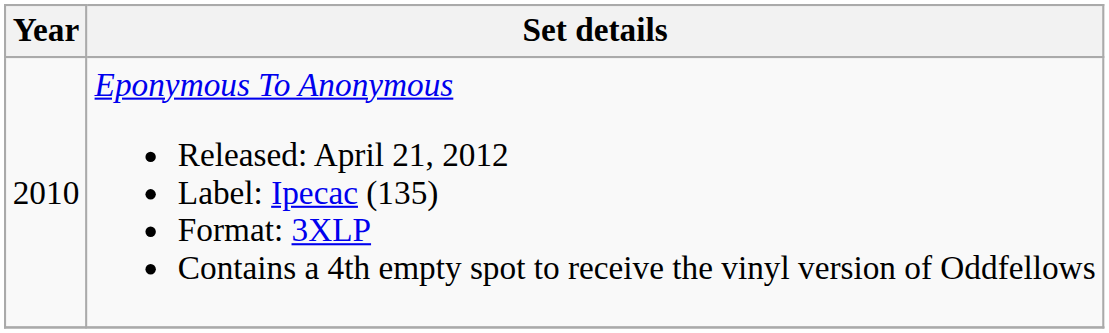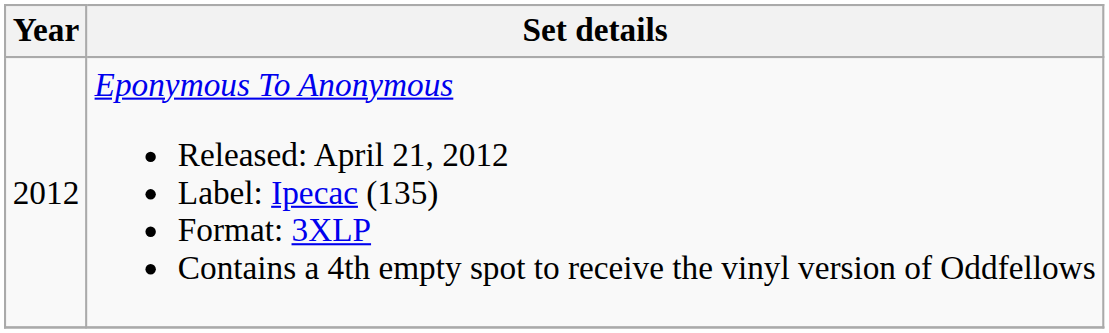(46, 191) 2010 -> (46, 191) 2012
